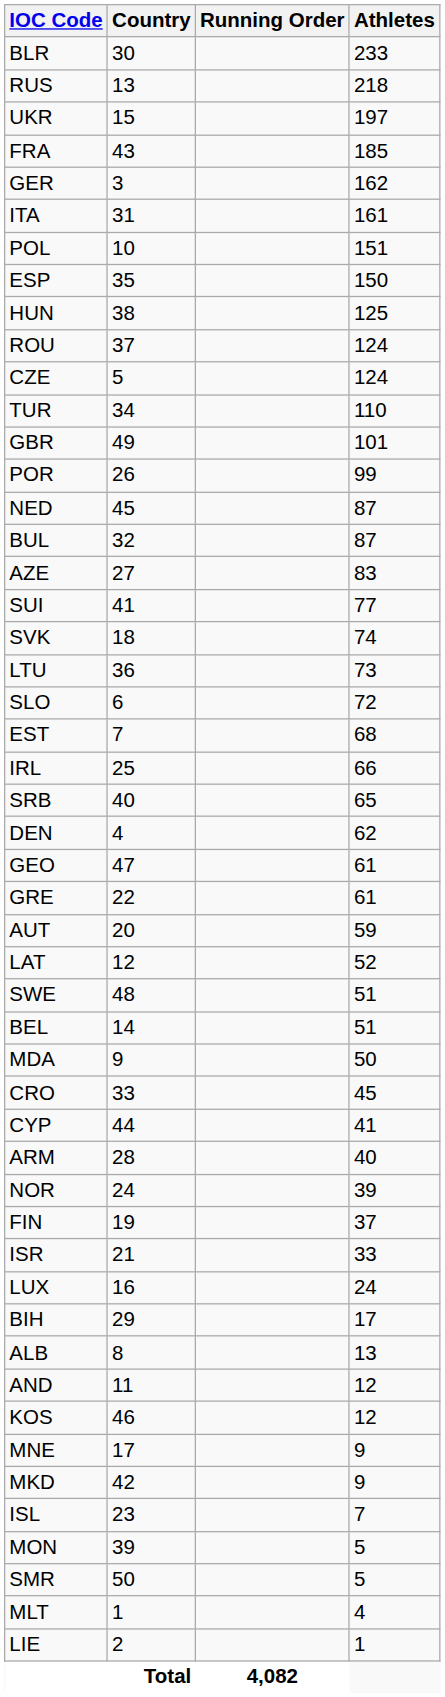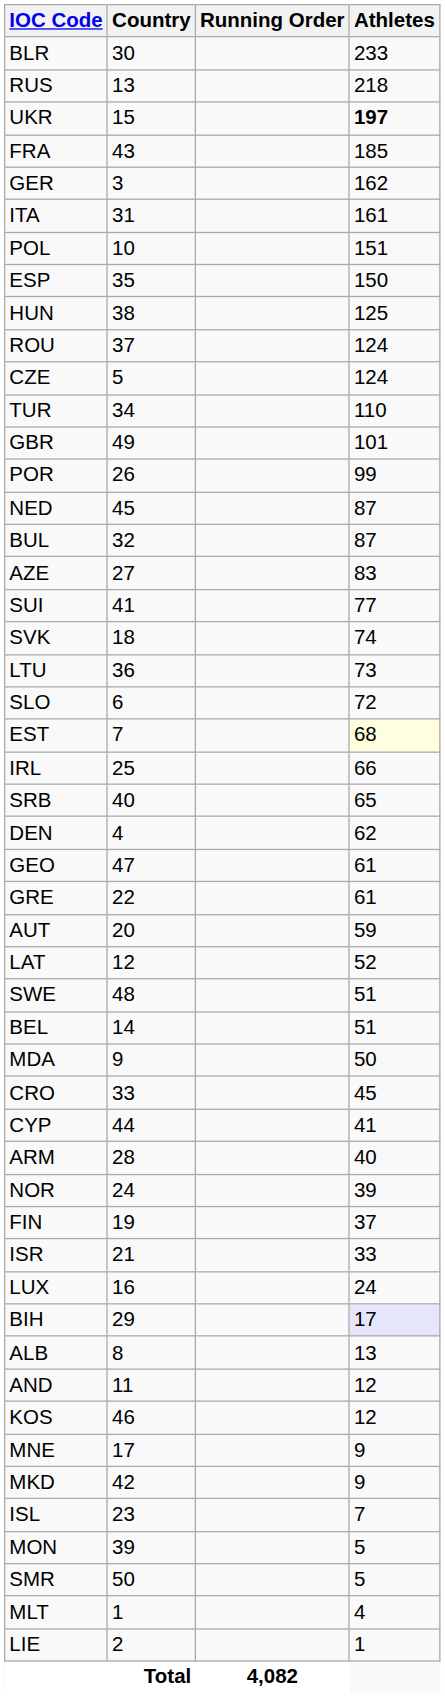(371, 118) normal -> (371, 118) bold
(365, 735) no background -> (365, 735) lightyellow background
(365, 1319) no background -> (365, 1319) lavender background
